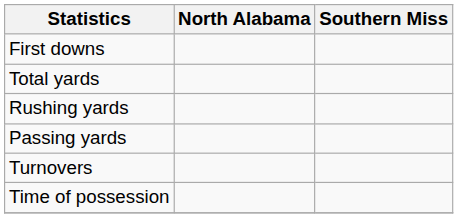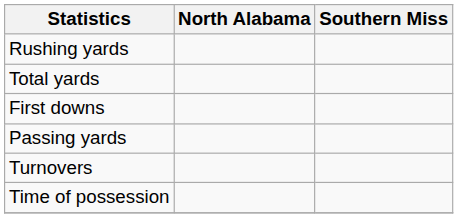rows swapped: (57, 49) <-> (69, 108)
